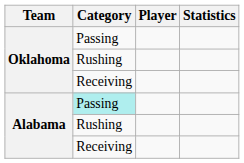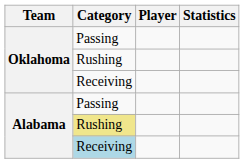(97, 103) paleturquoise background -> (97, 103) no background
(99, 125) no background -> (99, 125) khaki background
(104, 147) no background -> (104, 147) lightblue background
